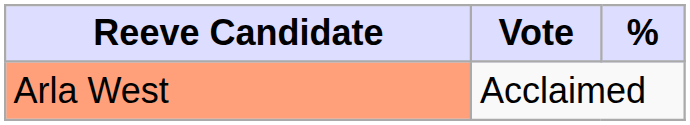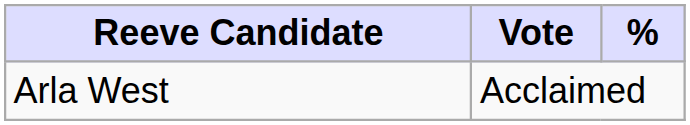(91, 90) lightsalmon background -> (91, 90) no background
